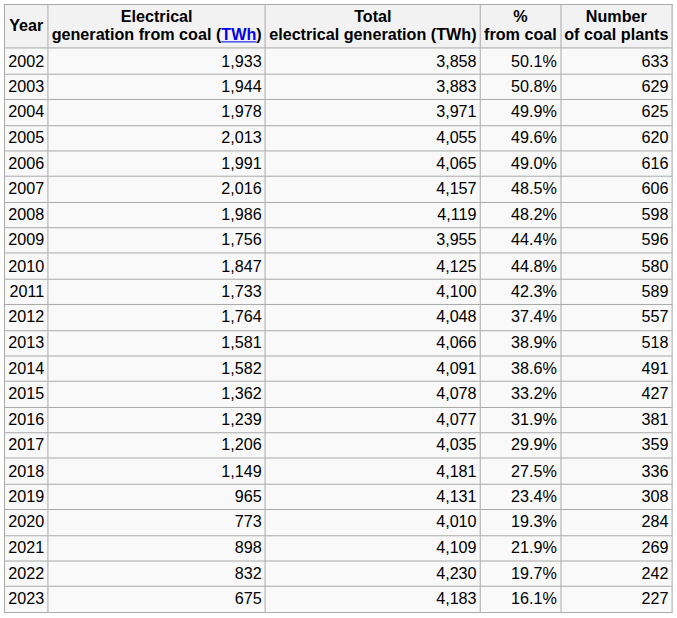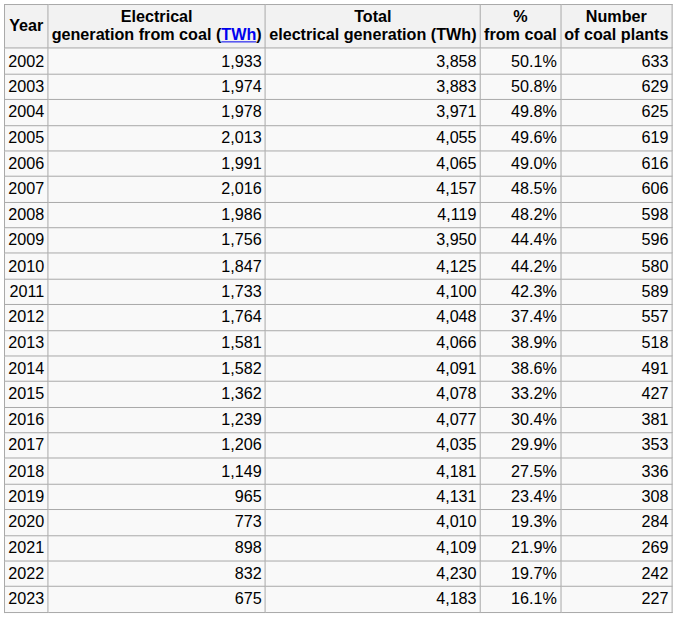(241, 86) 1,944 -> (241, 86) 1,974
(534, 112) 49.9% -> (534, 112) 49.8%
(655, 138) 620 -> (655, 138) 619
(456, 240) 3,955 -> (456, 240) 3,950
(534, 266) 44.8% -> (534, 266) 44.2%
(534, 419) 31.9% -> (534, 419) 30.4%
(655, 445) 359 -> (655, 445) 353
